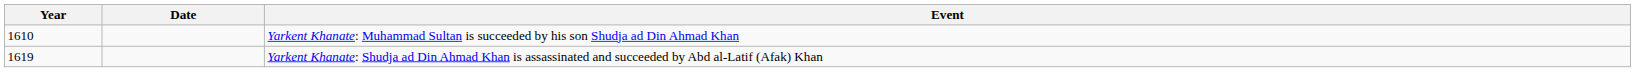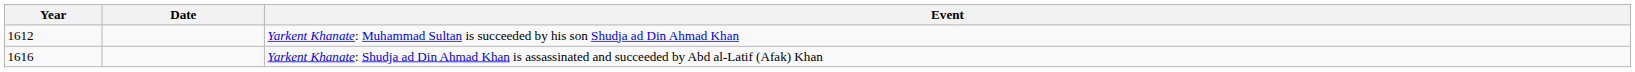(21, 35) 1610 -> (21, 35) 1612
(21, 56) 1619 -> (21, 56) 1616
